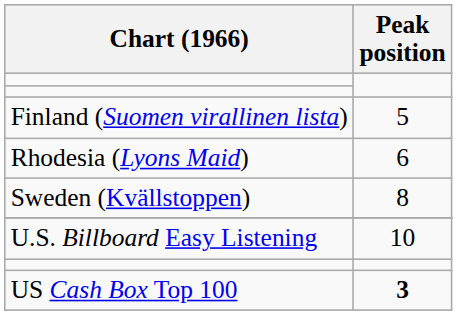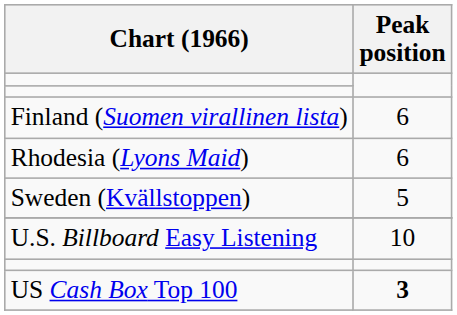(403, 117) 5 -> (403, 117) 6
(403, 197) 8 -> (403, 197) 5
